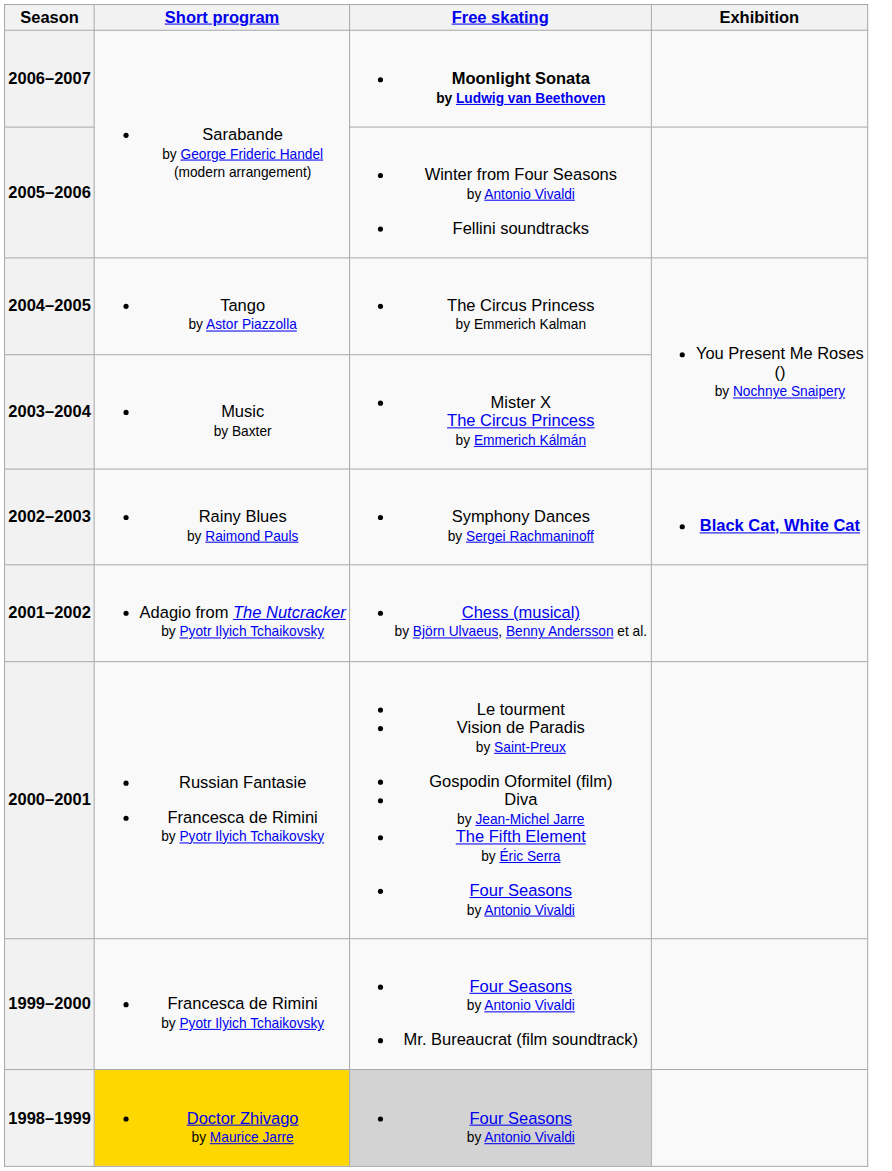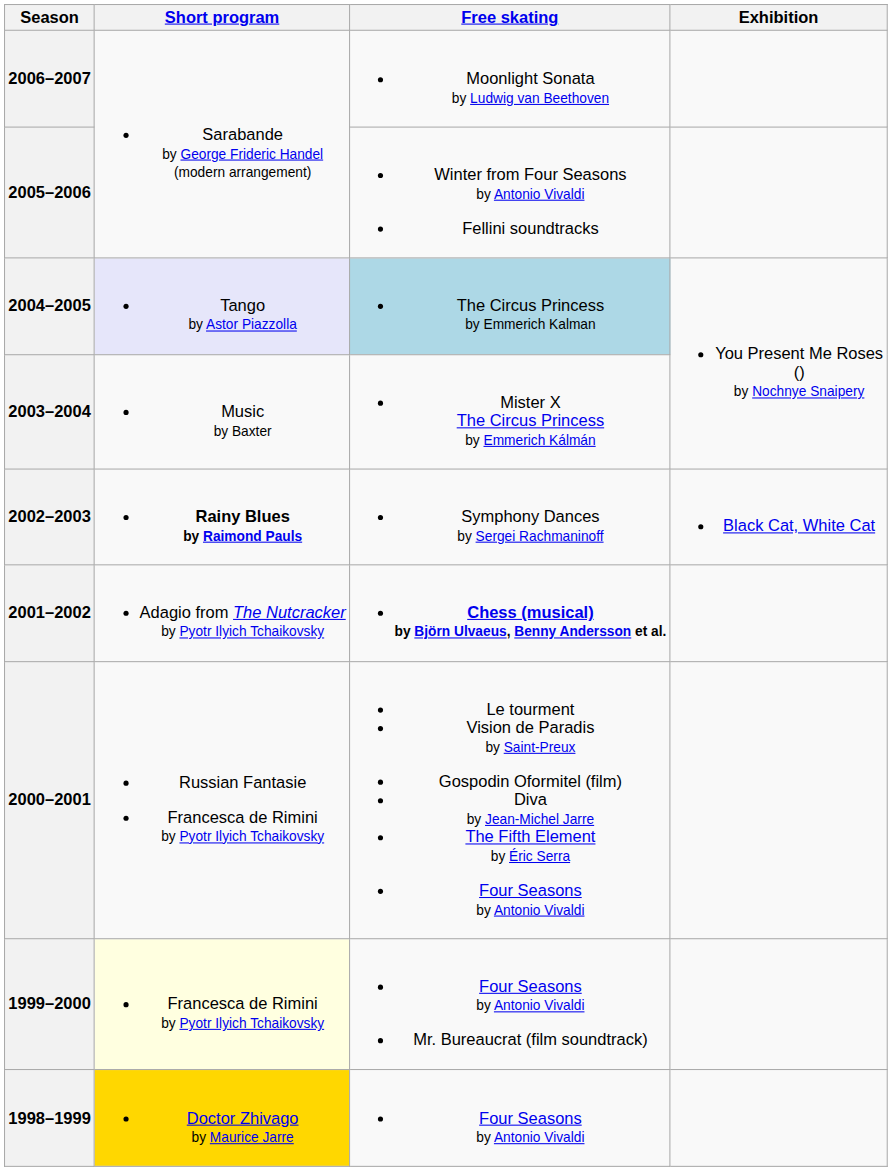(500, 88) bold -> (510, 88) normal
(222, 315) no background -> (222, 315) lavender background
(500, 315) no background -> (510, 315) lightblue background
(222, 526) normal -> (222, 526) bold
(759, 526) bold -> (779, 526) normal
(500, 622) normal -> (510, 622) bold
(222, 1014) no background -> (222, 1014) lightyellow background
(500, 1127) lightgrey background -> (510, 1127) no background
